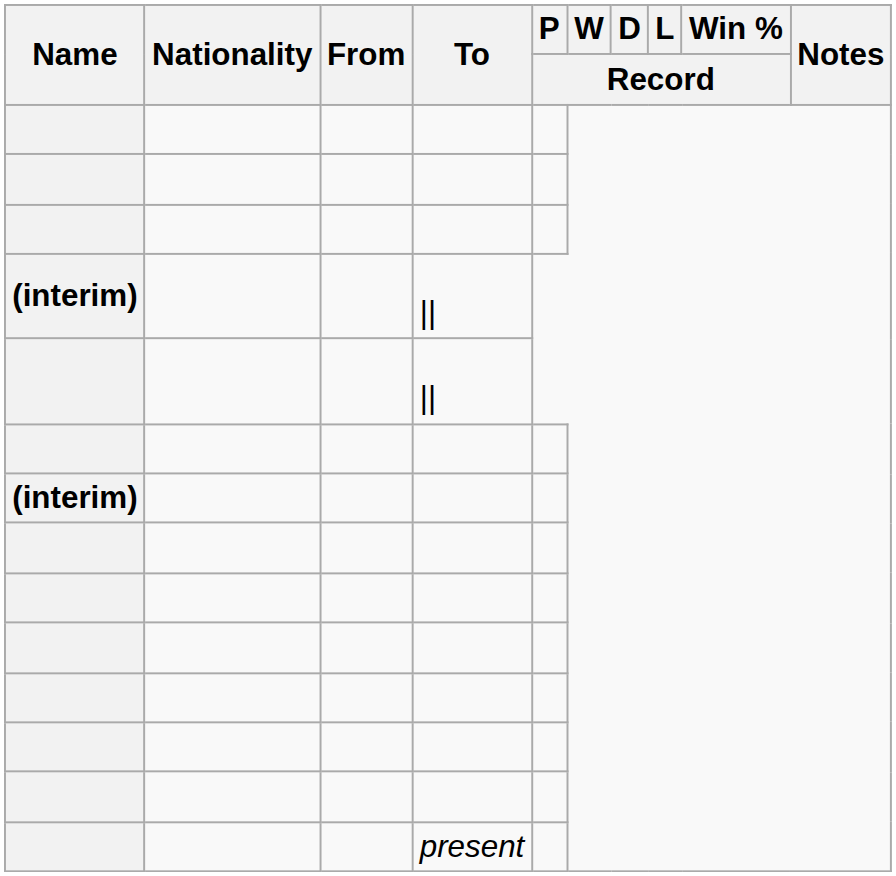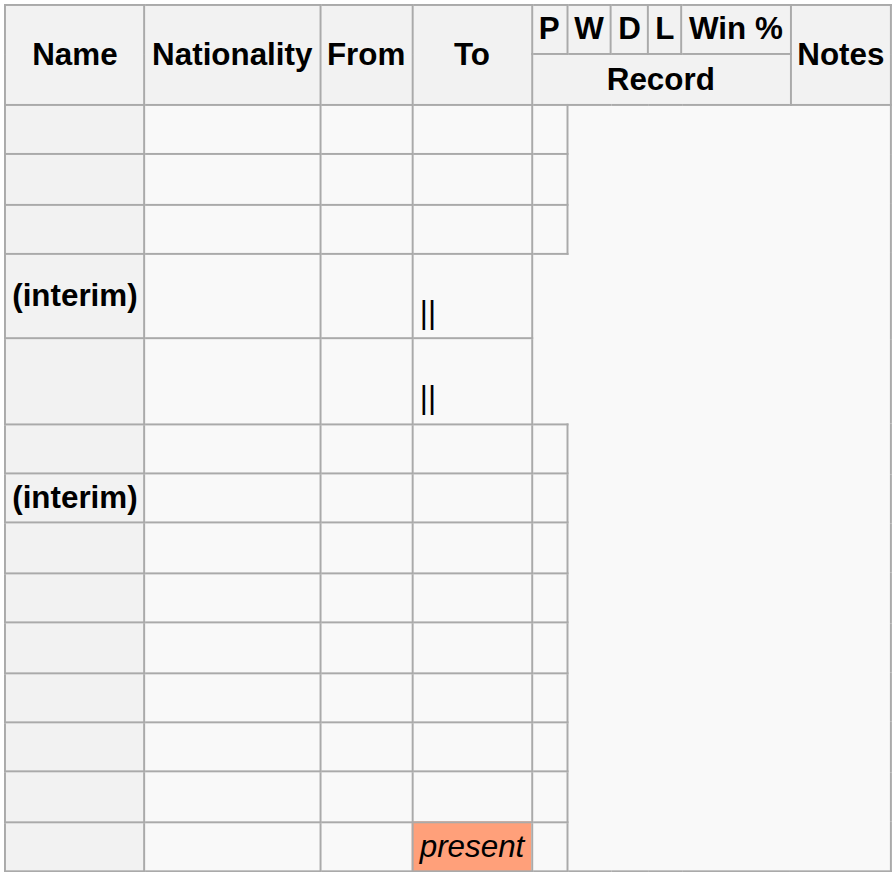(472, 845) no background -> (472, 845) lightsalmon background
